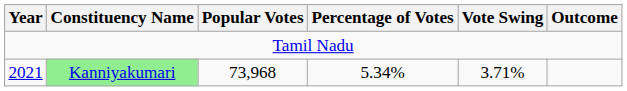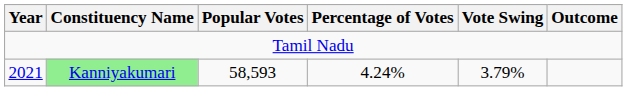(253, 72) 73,968 -> (253, 72) 58,593
(383, 72) 5.34% -> (383, 72) 4.24%
(502, 72) 3.71% -> (502, 72) 3.79%
